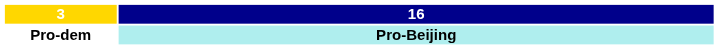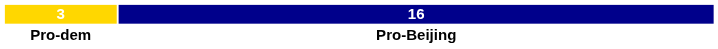(416, 34) paleturquoise background -> (416, 34) no background
